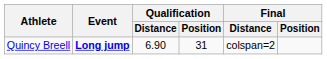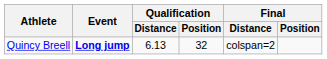(156, 46) 6.90 -> (156, 46) 6.13
(201, 46) 31 -> (201, 46) 32
